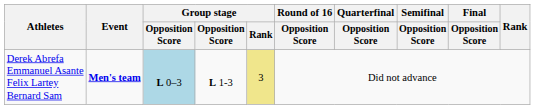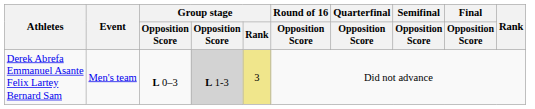(115, 77) bold -> (113, 77) normal
(169, 83) lightblue background -> (165, 83) no background
(221, 83) no background -> (217, 83) lightgrey background
